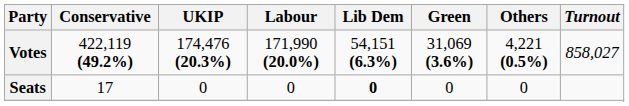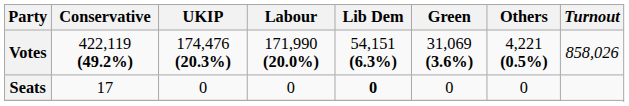(592, 52) 858,027 -> (592, 52) 858,026
